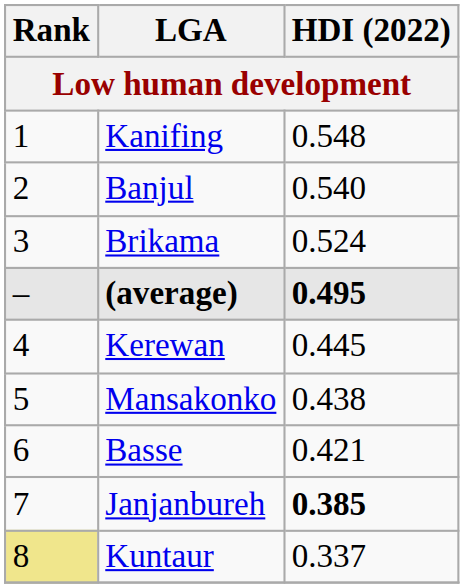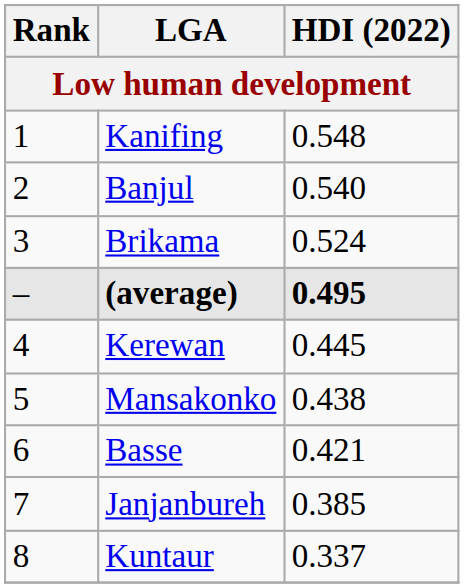(329, 503) bold -> (329, 503) normal
(21, 556) khaki background -> (21, 556) no background
